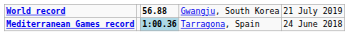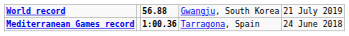(160, 24) lightblue background -> (160, 24) no background
